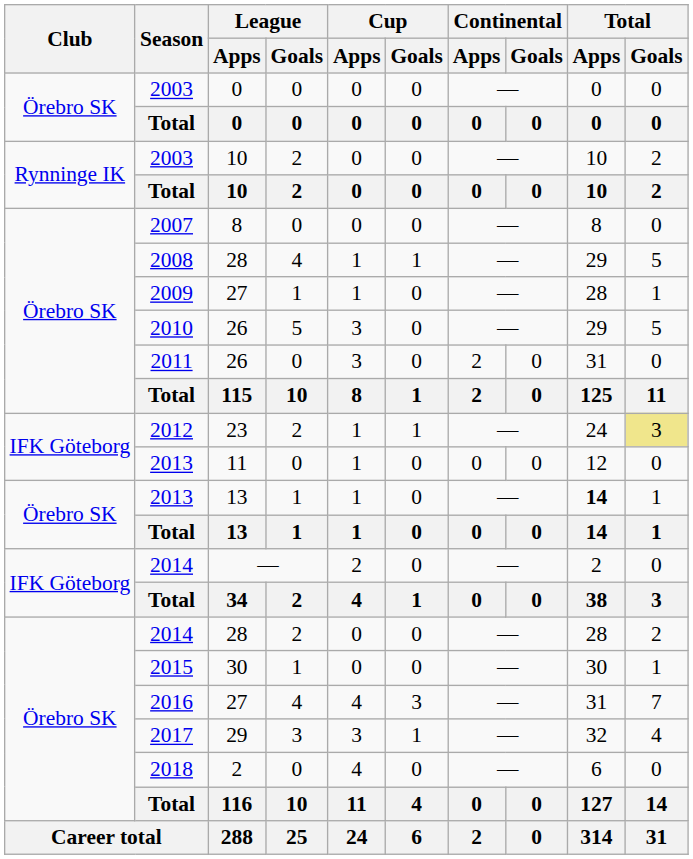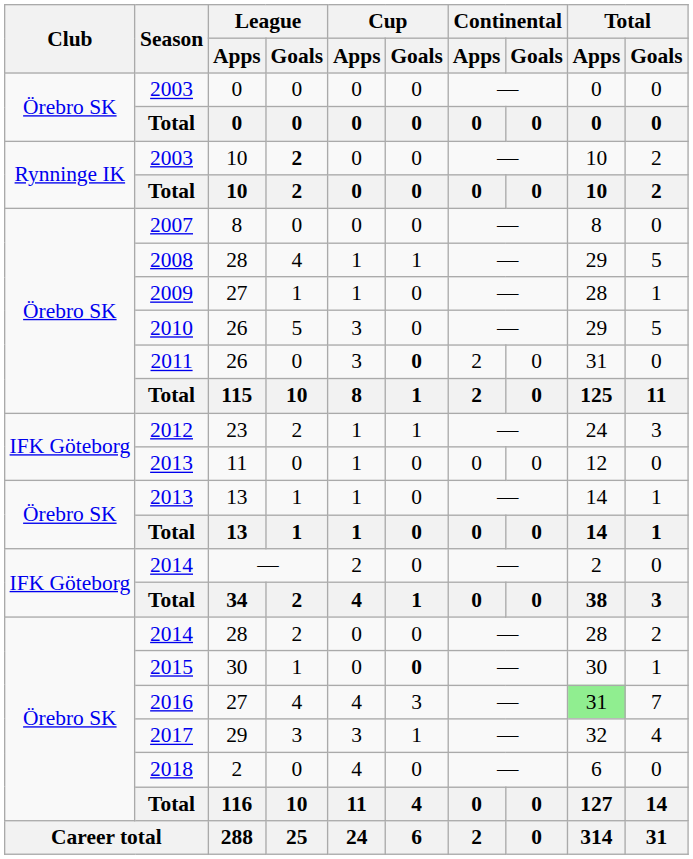(297, 157) normal -> (297, 157) bold
(417, 361) normal -> (417, 361) bold
(656, 429) khaki background -> (656, 429) no background
(596, 497) bold -> (596, 497) normal
(417, 667) normal -> (417, 667) bold
(596, 701) no background -> (596, 701) lightgreen background
